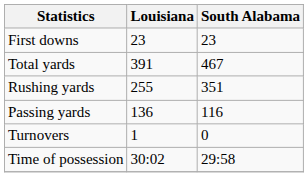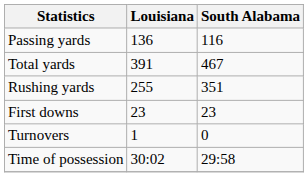rows swapped: (43, 40) <-> (49, 111)
